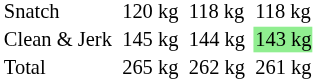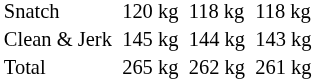(283, 39) lightgreen background -> (283, 39) no background
